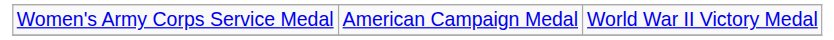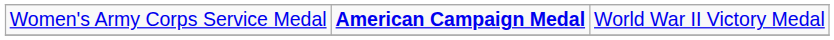(460, 19) normal -> (460, 19) bold
